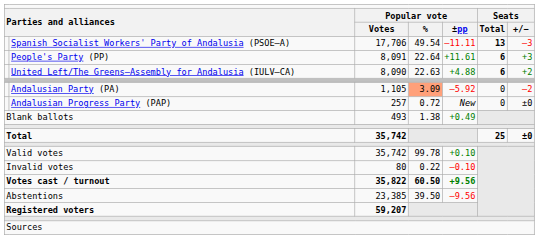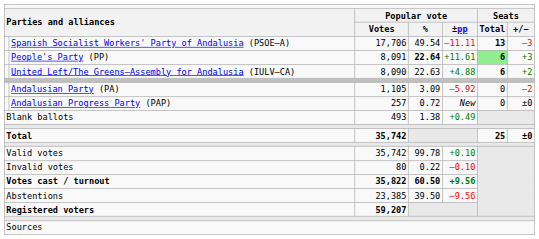(427, 57) normal -> (427, 57) bold
(503, 57) no background -> (503, 57) lightgreen background
(430, 89) lightsalmon background -> (430, 89) no background
